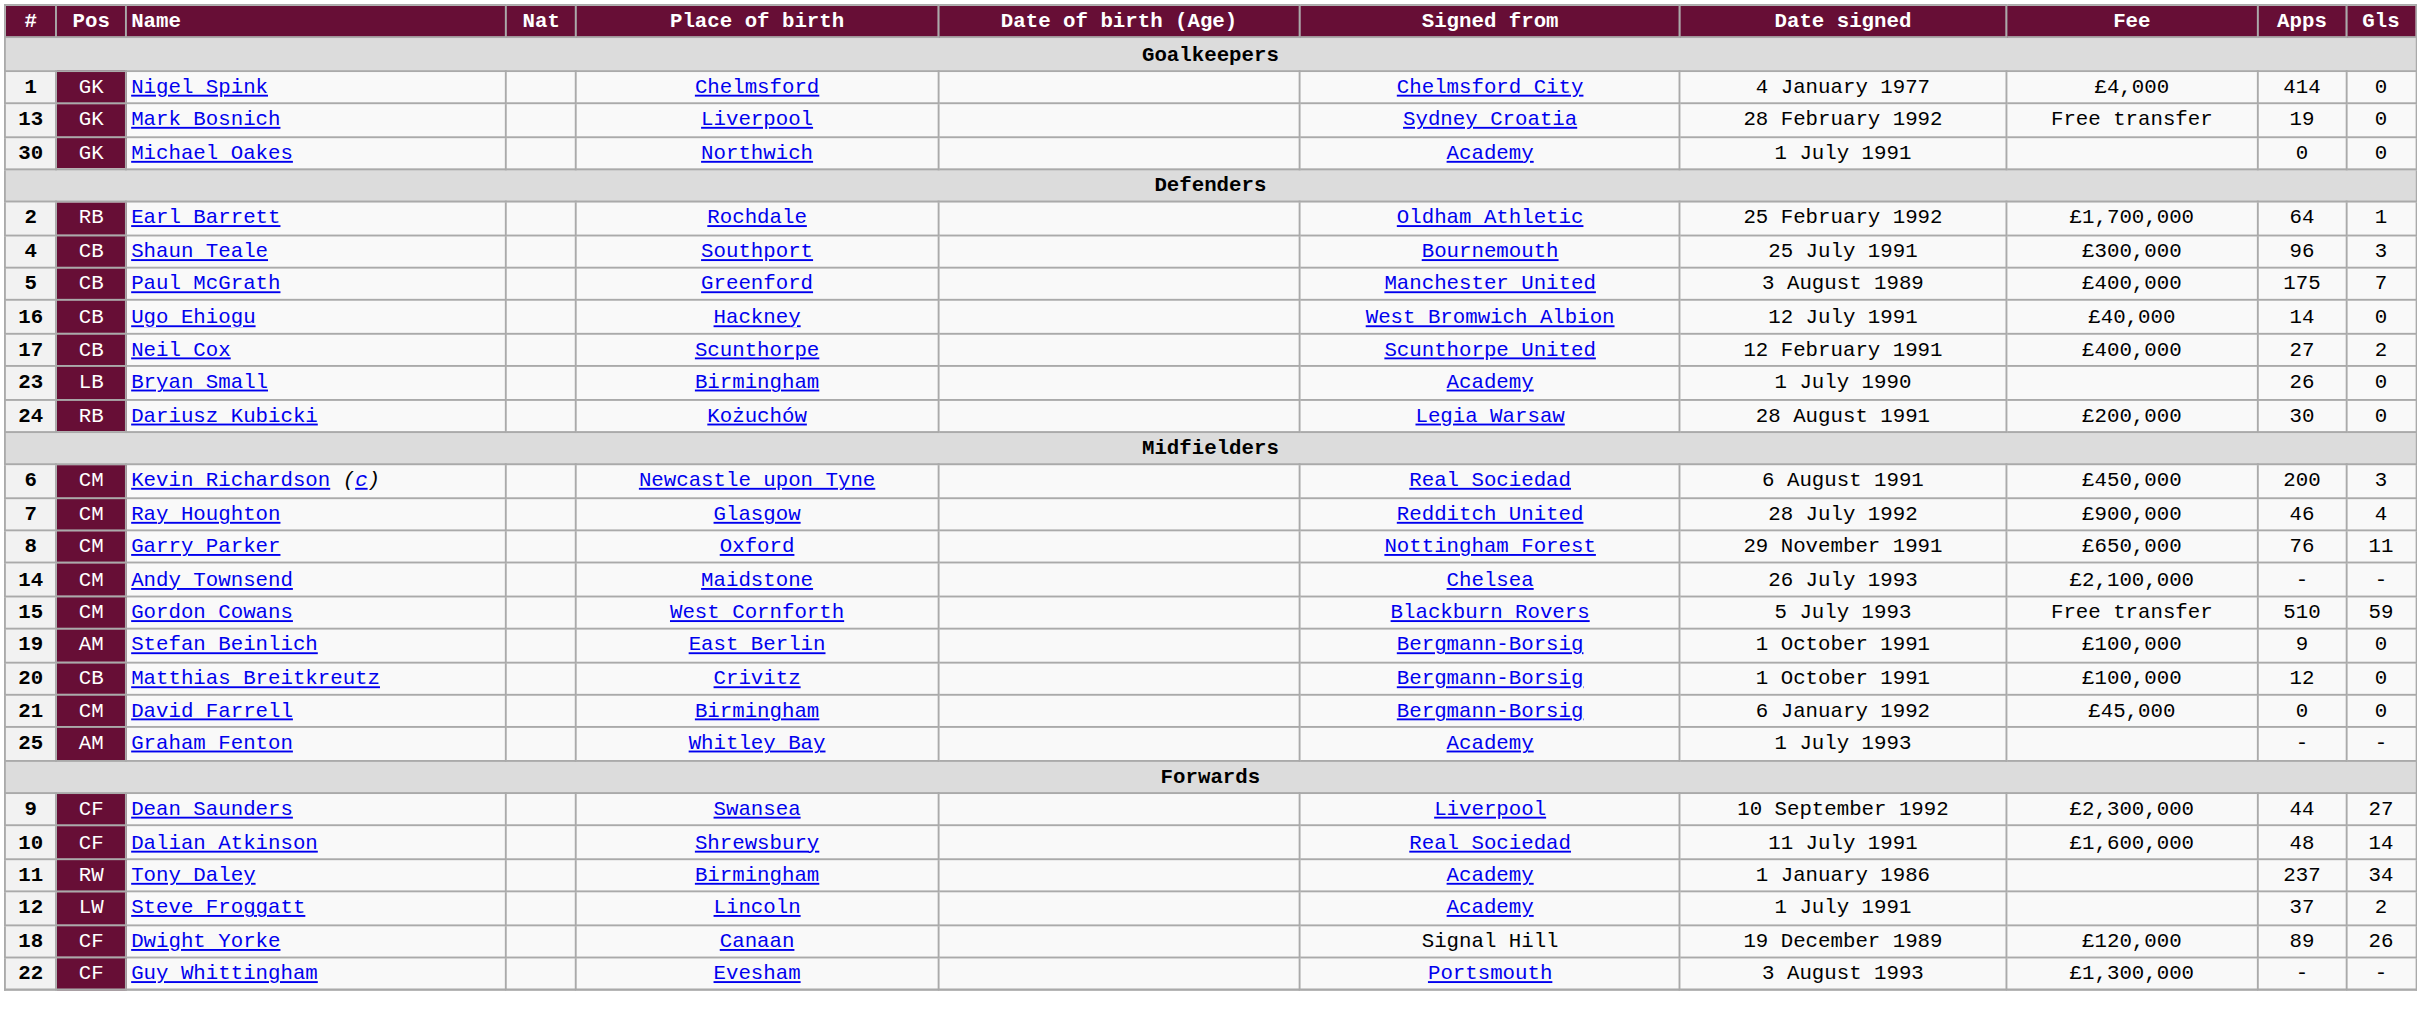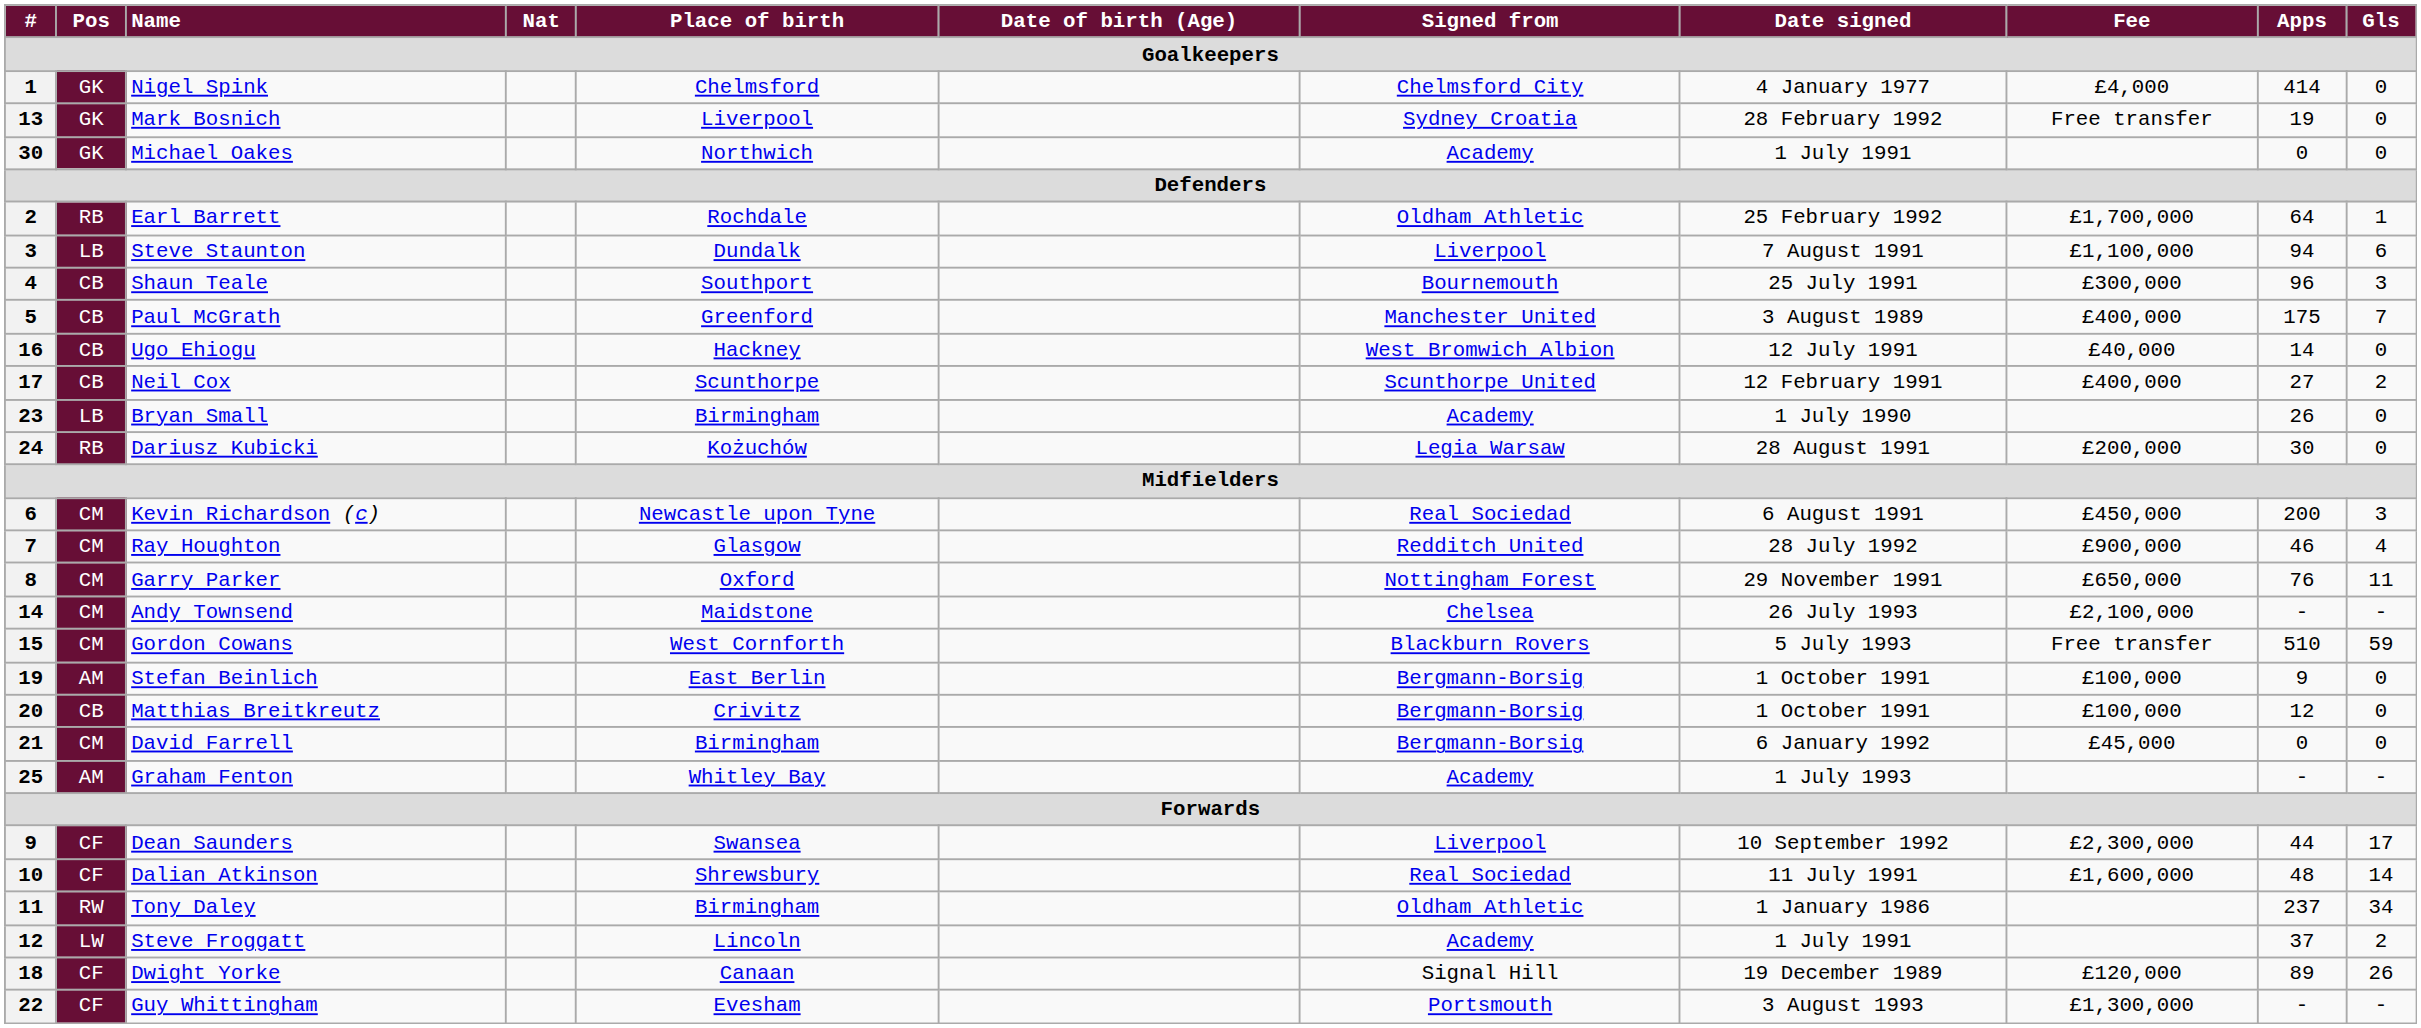+ row: (218, 251)
(2381, 809) 27 -> (2381, 842) 17
(1490, 875) Academy -> (1490, 908) Oldham Athletic
